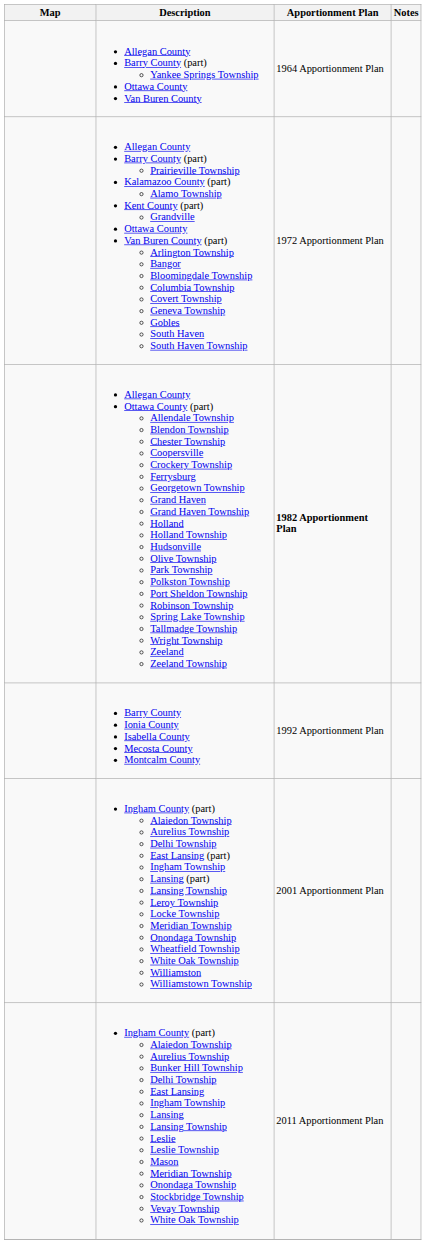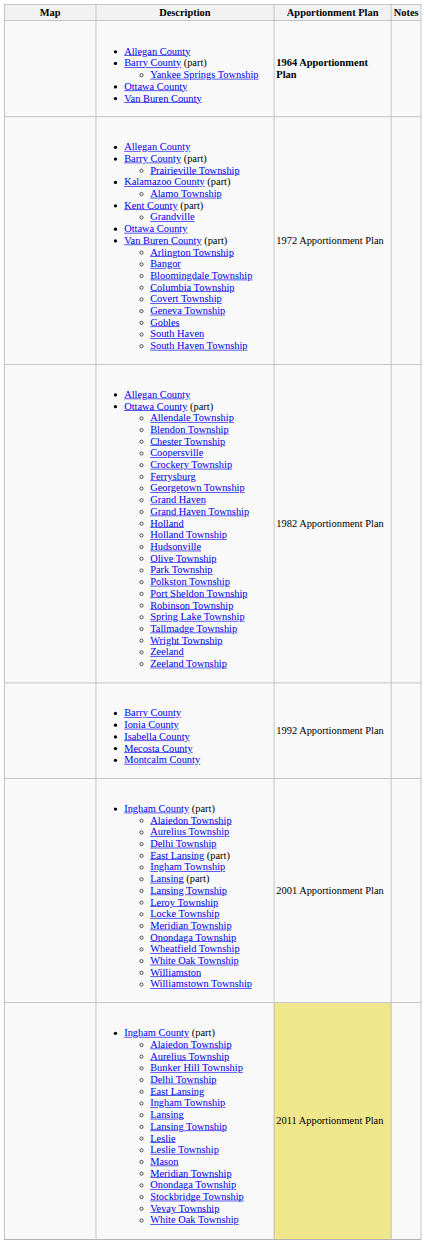(330, 68) normal -> (322, 68) bold
(322, 523) bold -> (330, 523) normal
(330, 1121) no background -> (330, 1121) khaki background
